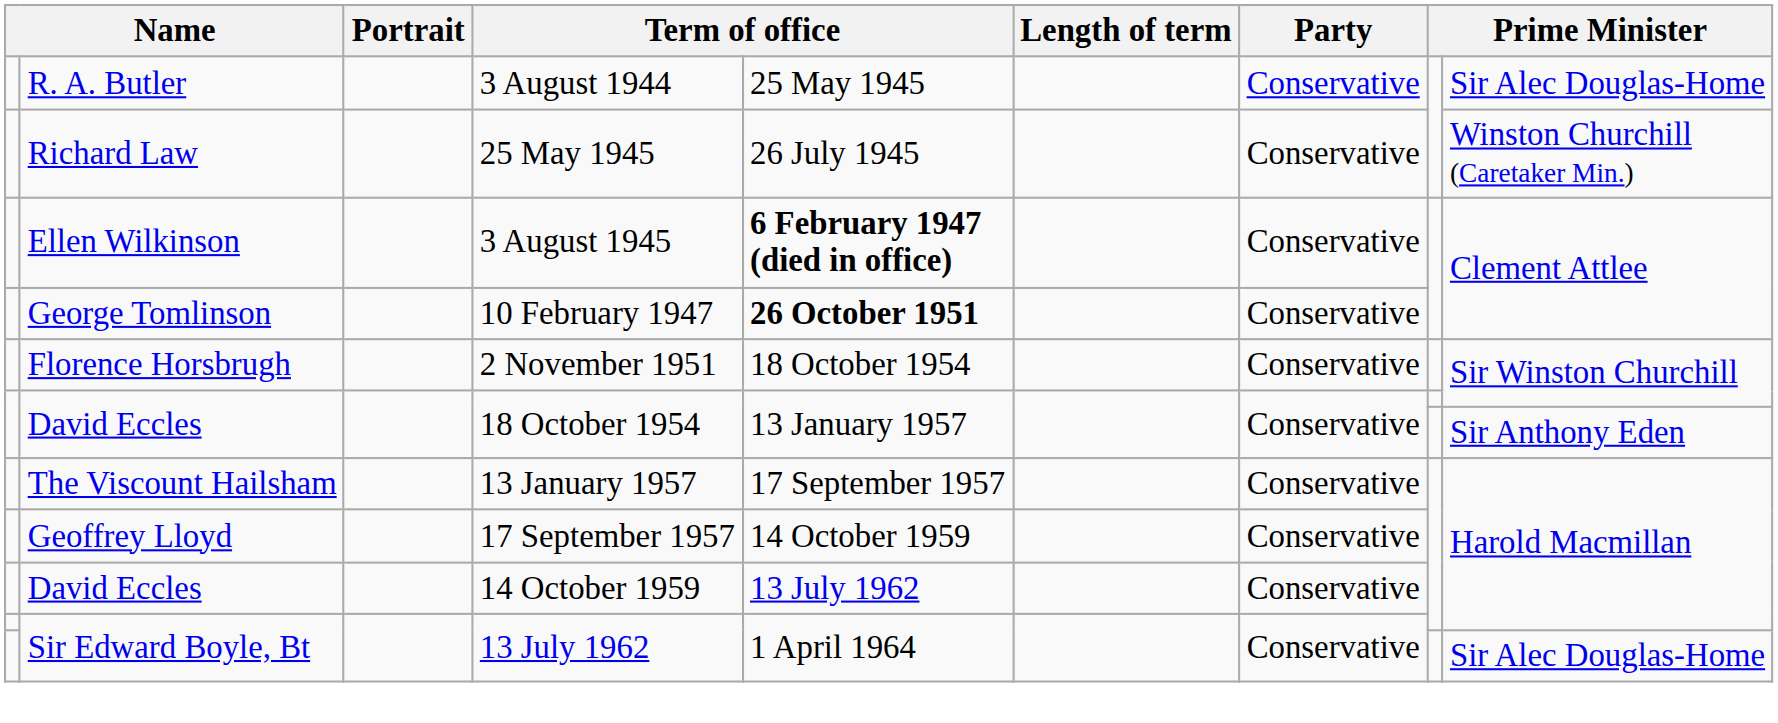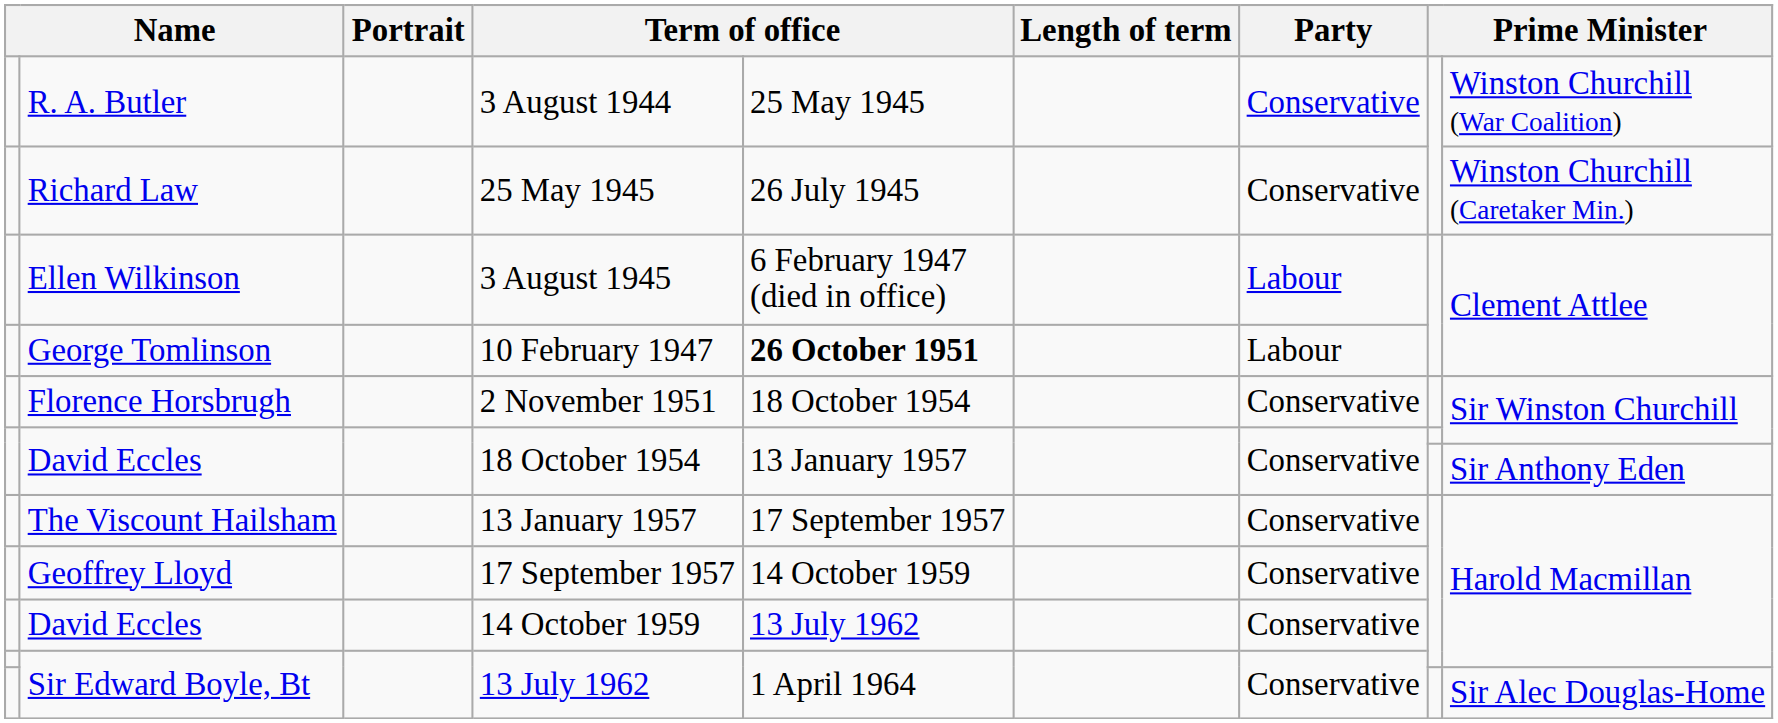(1608, 82) Sir Alec Douglas-Home -> (1571, 100) Winston Churchill (War Coalition)
(866, 241) bold -> (858, 278) normal
(1333, 241) Conservative -> (1294, 278) Labour
(1333, 312) Conservative -> (1294, 349) Labour
